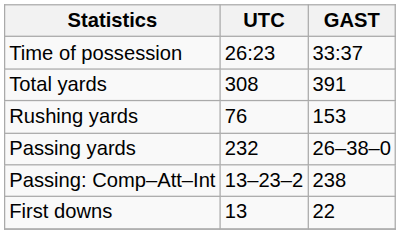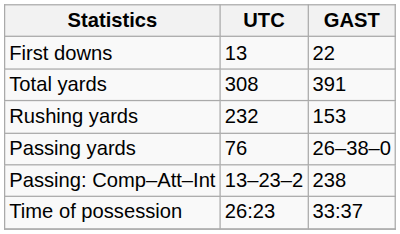rows swapped: (61, 212) <-> (96, 52)
(236, 116) 76 -> (242, 116) 232
(242, 148) 232 -> (236, 148) 76
